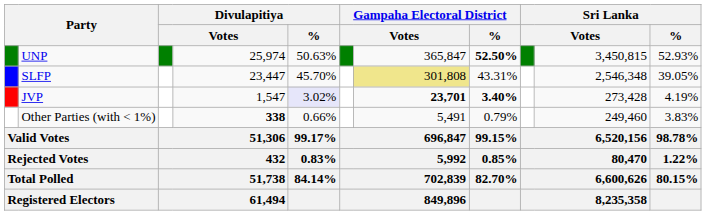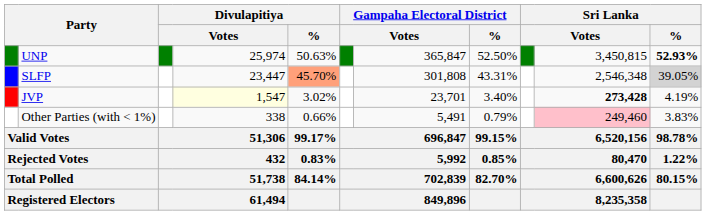(496, 55) bold -> (497, 55) normal
(678, 55) normal -> (677, 55) bold
(316, 76) no background -> (316, 76) lightsalmon background
(445, 76) khaki background -> (445, 76) no background
(678, 76) no background -> (678, 76) lightgrey background
(271, 96) no background -> (271, 96) lightyellow background
(320, 96) lavender background -> (320, 96) no background
(448, 96) bold -> (448, 96) normal
(500, 96) bold -> (501, 96) normal
(626, 96) normal -> (626, 96) bold
(275, 117) bold -> (275, 117) normal
(626, 117) no background -> (626, 117) pink background
